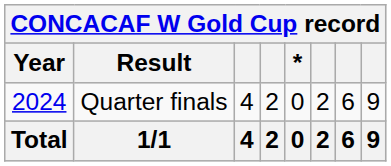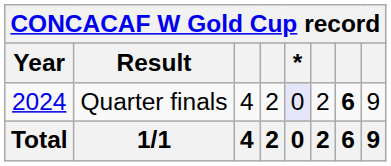(297, 101) no background -> (297, 101) lavender background
(348, 101) normal -> (348, 101) bold
